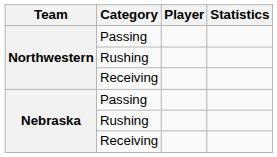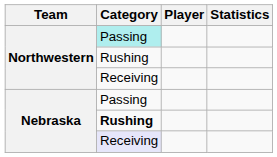(123, 36) no background -> (123, 36) paleturquoise background
(124, 120) normal -> (126, 120) bold
(129, 141) no background -> (129, 141) lavender background
